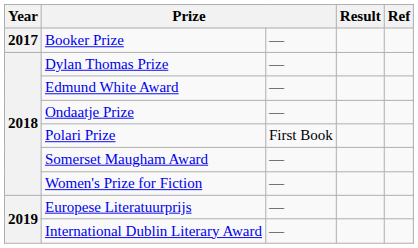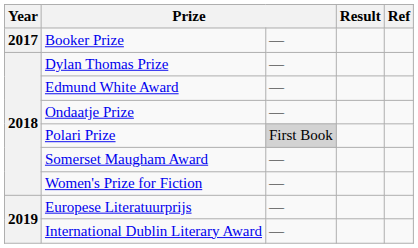(301, 135) no background -> (301, 135) lightgrey background
